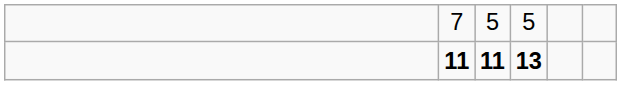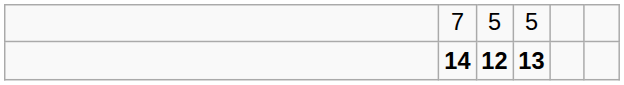(457, 60) 11 -> (457, 60) 14
(493, 60) 11 -> (494, 60) 12
